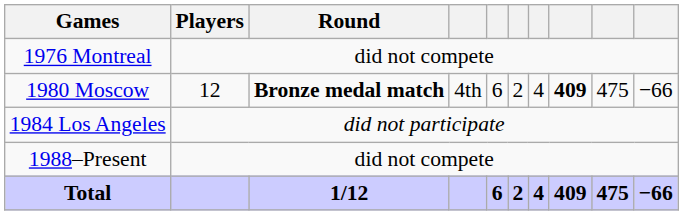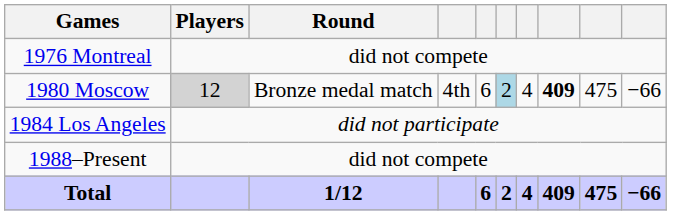(210, 90) no background -> (210, 90) lightgrey background
(349, 90) bold -> (343, 90) normal
(518, 90) no background -> (506, 90) lightblue background
